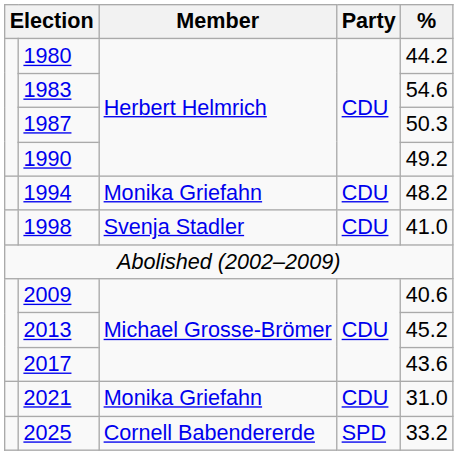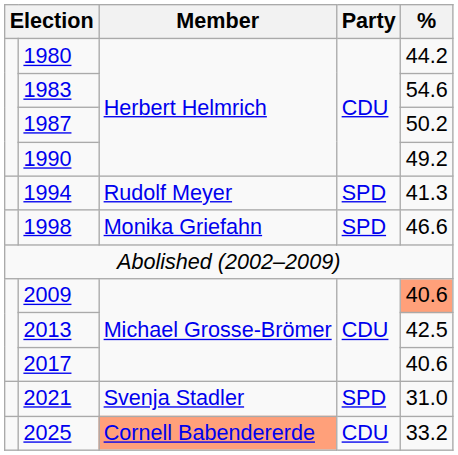(427, 124) 50.3 -> (427, 124) 50.2
(183, 192) Monika Griefahn -> (168, 192) Rudolf Meyer
(365, 192) CDU -> (364, 192) SPD
(427, 192) 48.2 -> (427, 192) 41.3
(174, 227) Svenja Stadler -> (183, 227) Monika Griefahn
(365, 227) CDU -> (364, 227) SPD
(427, 227) 41.0 -> (427, 227) 46.6
(427, 295) no background -> (427, 295) lightsalmon background
(427, 329) 45.2 -> (427, 329) 42.5
(427, 364) 43.6 -> (427, 364) 40.6
(183, 398) Monika Griefahn -> (174, 398) Svenja Stadler
(365, 398) CDU -> (364, 398) SPD
(209, 432) no background -> (209, 432) lightsalmon background
(364, 432) SPD -> (365, 432) CDU
